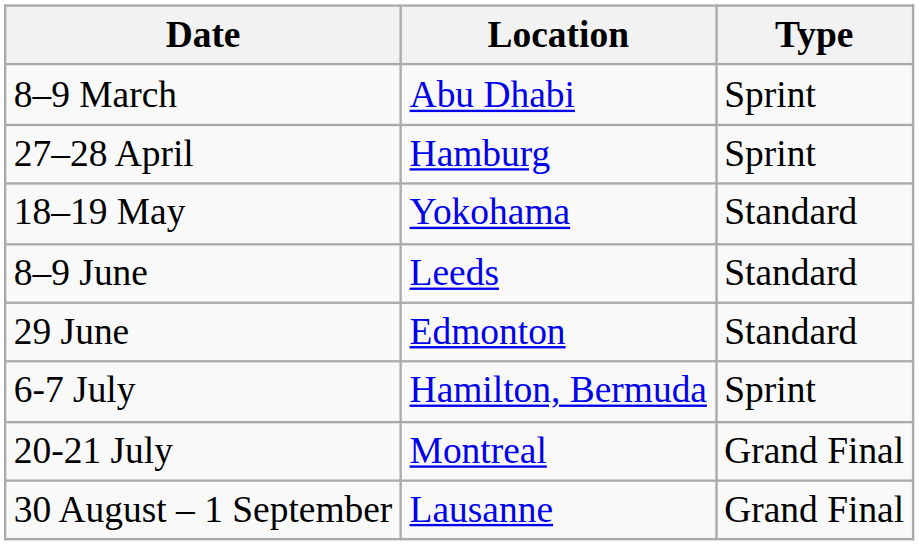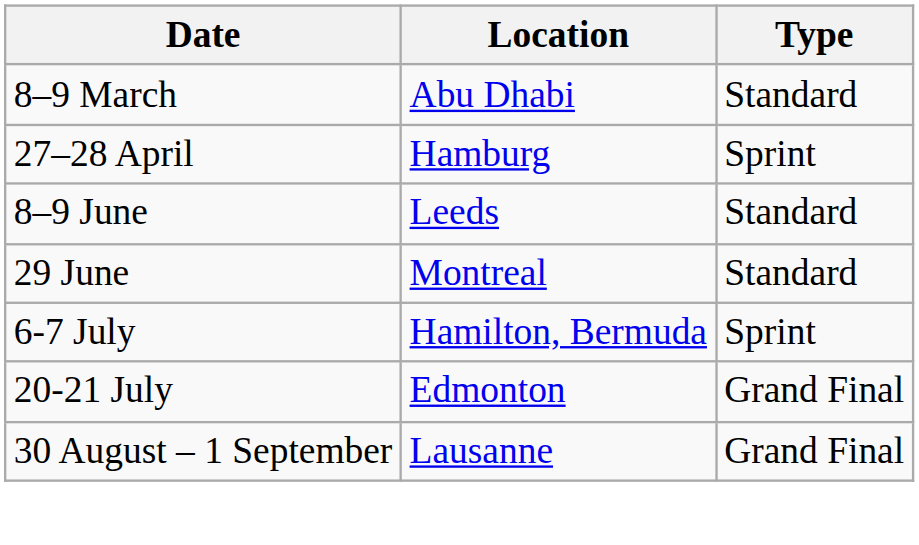(770, 94) Sprint -> (791, 94) Standard
- row: (100, 212)
(488, 331) Edmonton -> (478, 272) Montreal
(478, 450) Montreal -> (488, 390) Edmonton
